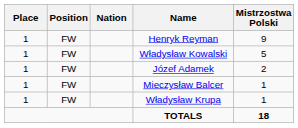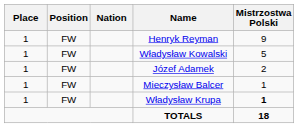(264, 100) normal -> (264, 100) bold
